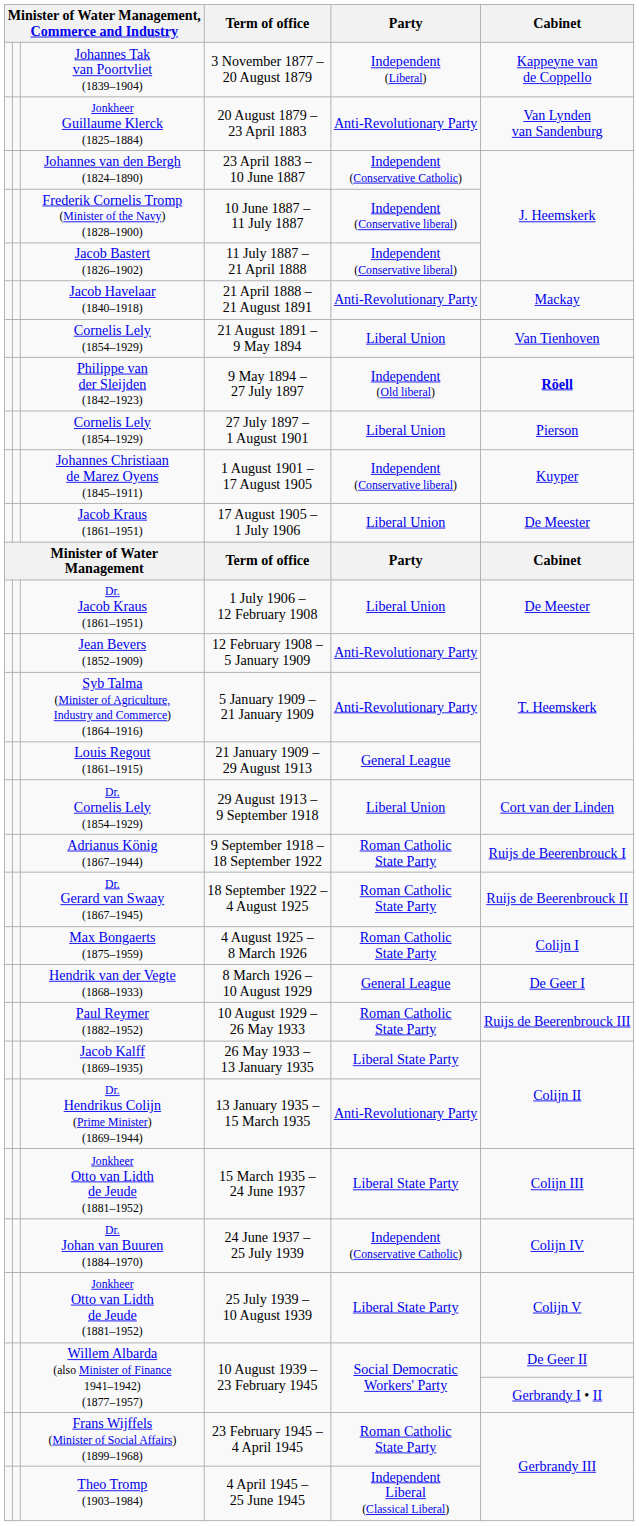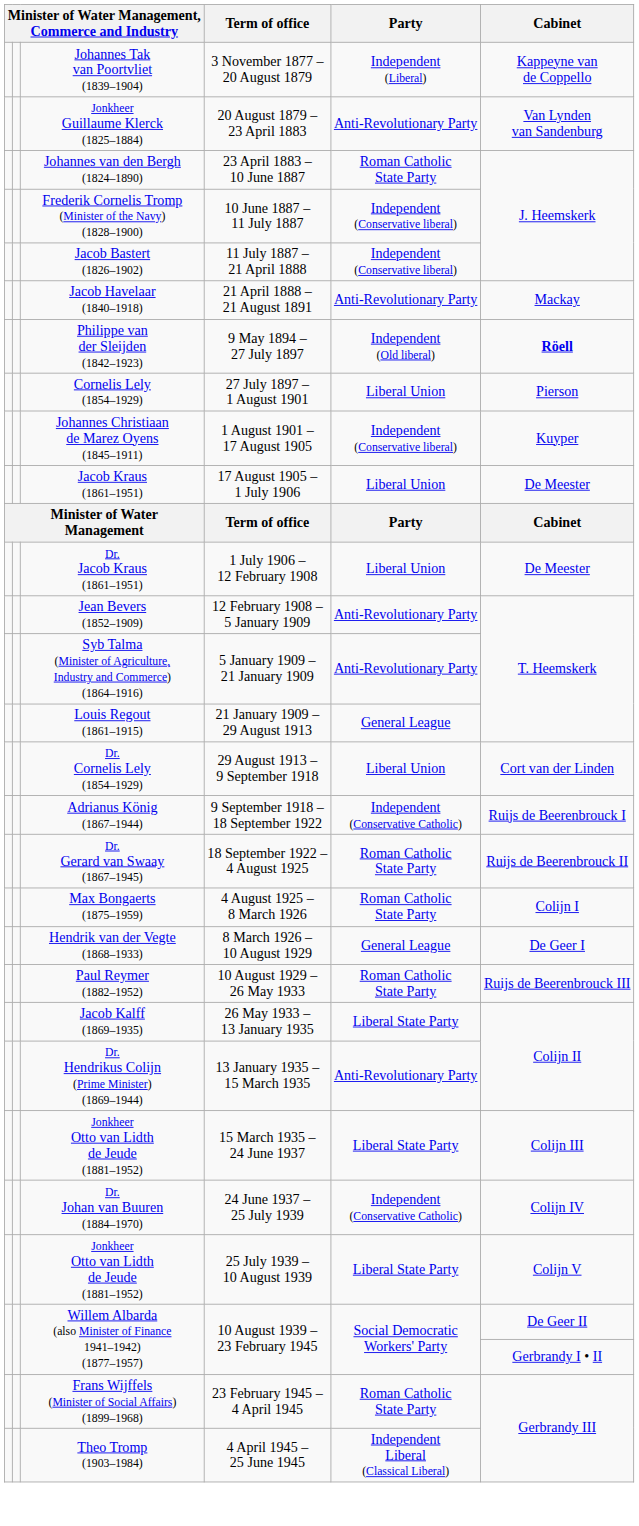(406, 169) Independent (Conservative Catholic) -> (406, 169) Roman Catholic State Party
- row: (112, 338)
(406, 853) Roman Catholic State Party -> (406, 815) Independent (Conservative Catholic)
